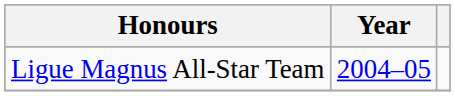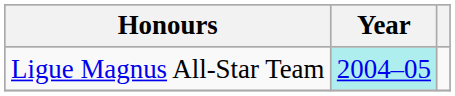(384, 68) no background -> (384, 68) paleturquoise background
